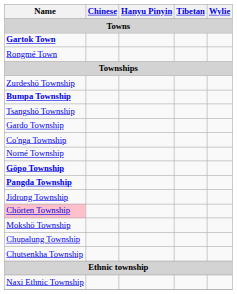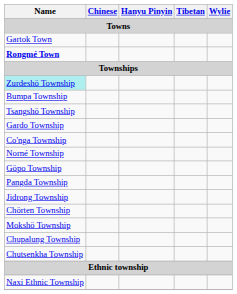(31, 40) bold -> (29, 40) normal
(32, 54) normal -> (33, 54) bold
(41, 83) no background -> (41, 83) paleturquoise background
(39, 97) bold -> (37, 97) normal
(35, 168) bold -> (34, 168) normal
(39, 183) bold -> (37, 183) normal
(38, 211) pink background -> (38, 211) no background
